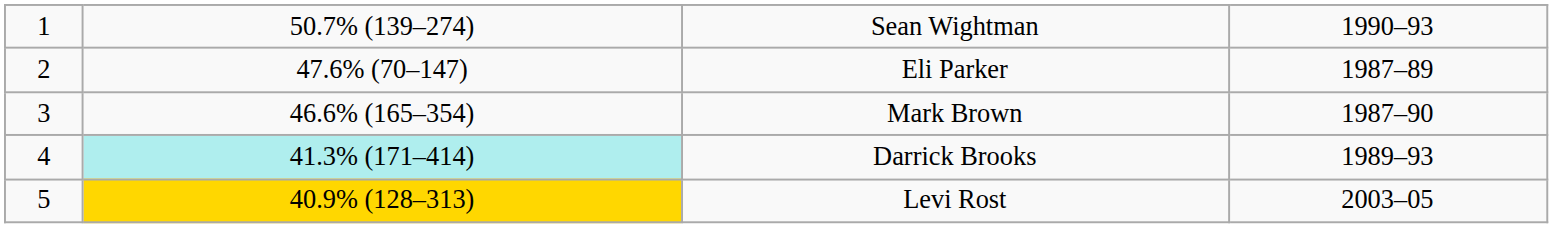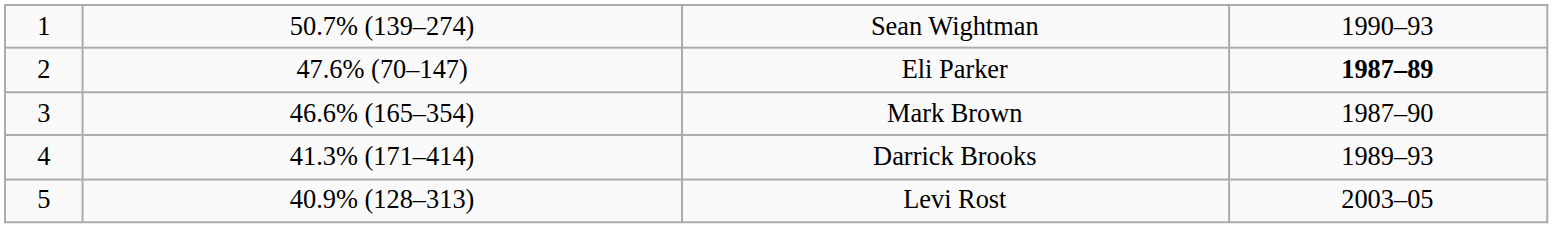(1387, 69) normal -> (1387, 69) bold
(382, 156) paleturquoise background -> (382, 156) no background
(382, 199) gold background -> (382, 199) no background
